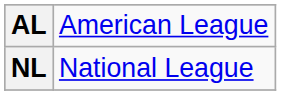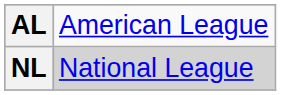(156, 68) no background -> (156, 68) lightgrey background
